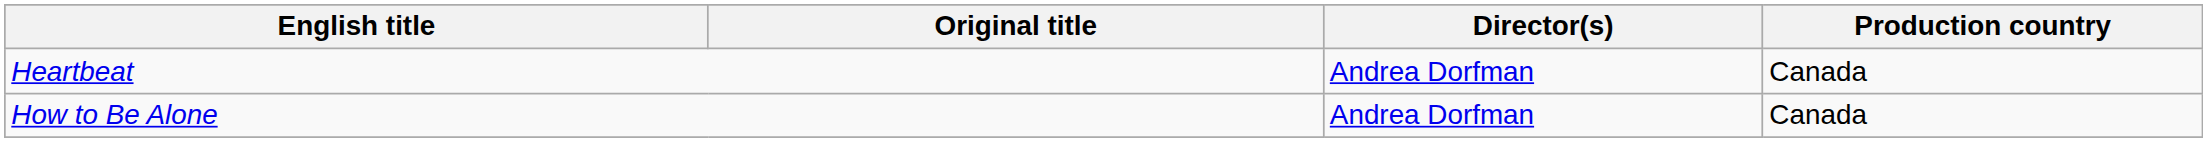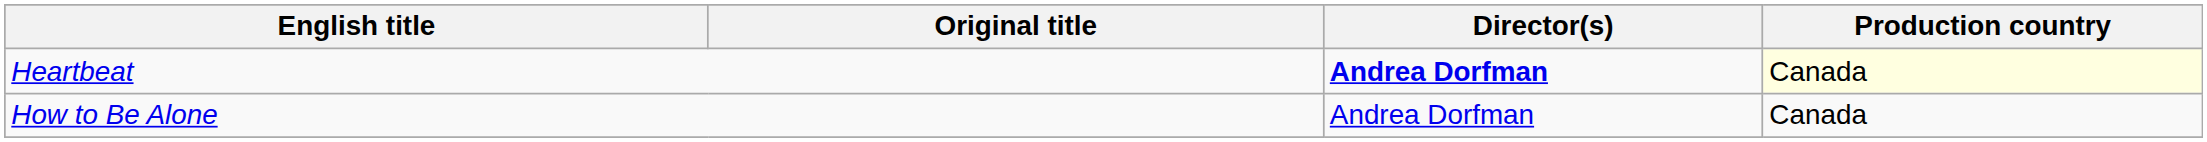(1432, 70) normal -> (1439, 70) bold
(1818, 70) no background -> (1818, 70) lightyellow background
